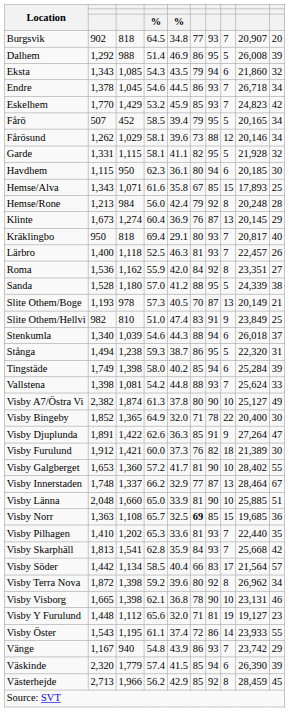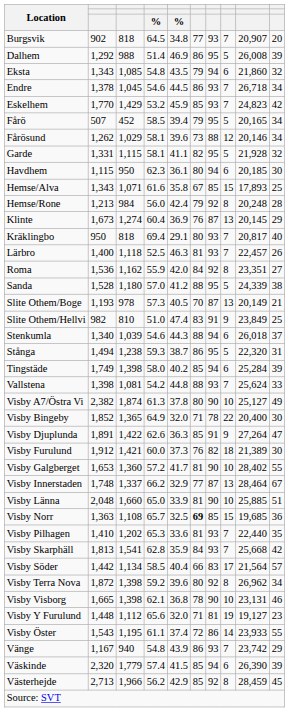(156, 71) 54.3 -> (156, 71) 54.8
